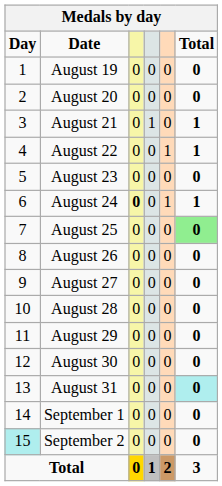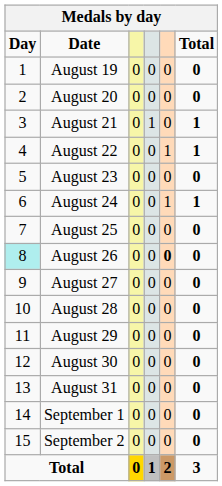(136, 203) bold -> (136, 203) normal
(197, 229) lightgreen background -> (197, 229) no background
(23, 256) no background -> (23, 256) paleturquoise background
(167, 256) normal -> (167, 256) bold
(197, 388) paleturquoise background -> (197, 388) no background
(23, 441) paleturquoise background -> (23, 441) no background
